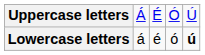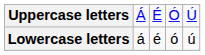(192, 38) bold -> (192, 38) normal
